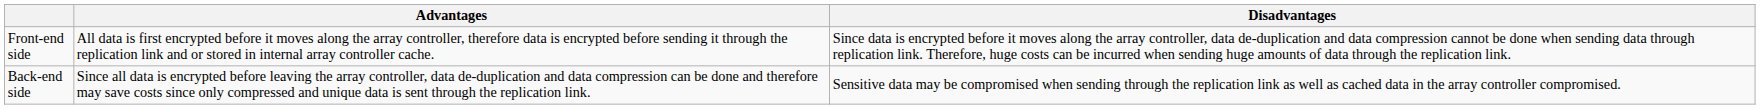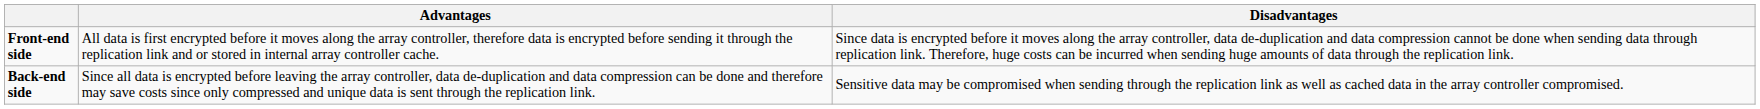(36, 46) normal -> (38, 46) bold
(35, 84) normal -> (37, 84) bold
